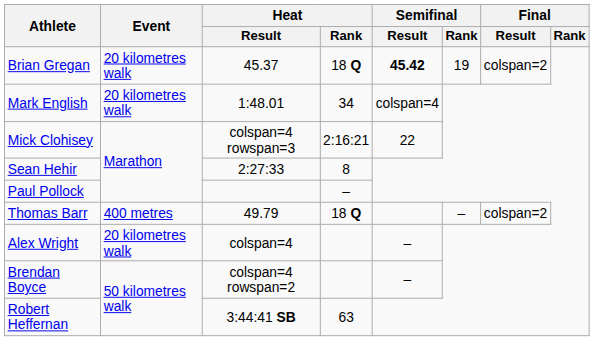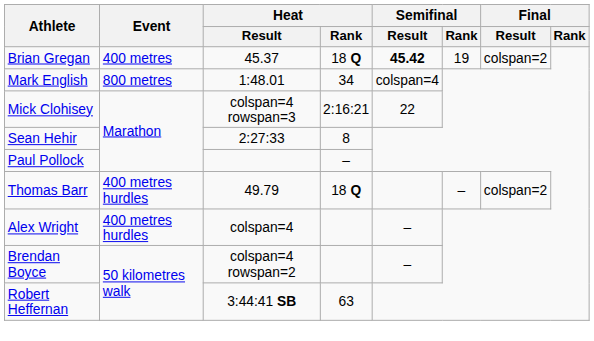(145, 66) 20 kilometres walk -> (137, 58) 400 metres
(145, 103) 20 kilometres walk -> (137, 80) 800 metres
(138, 214) 400 metres -> (137, 190) 400 metres hurdles
(145, 243) 20 kilometres walk -> (137, 228) 400 metres hurdles
